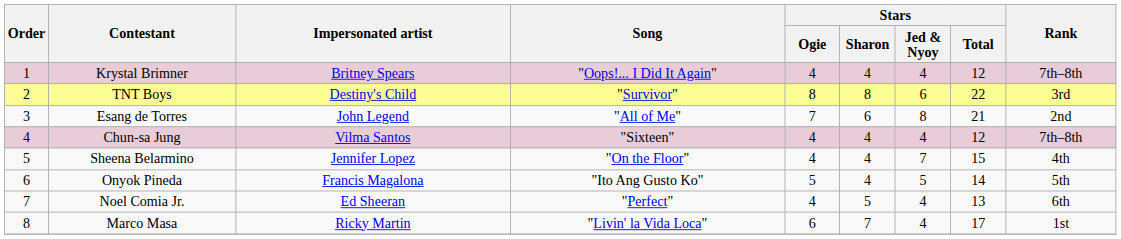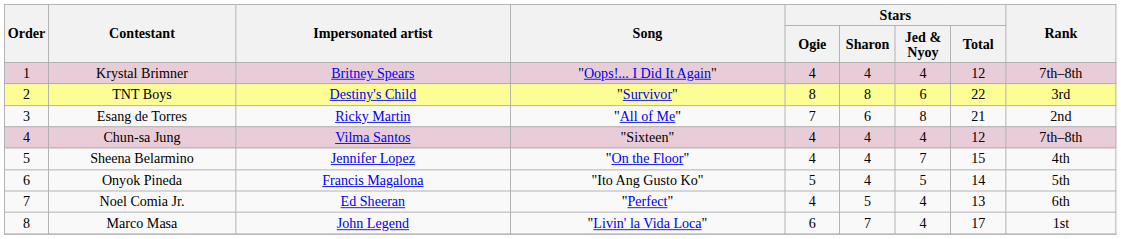(373, 116) John Legend -> (373, 116) Ricky Martin
(373, 223) Ricky Martin -> (373, 223) John Legend
